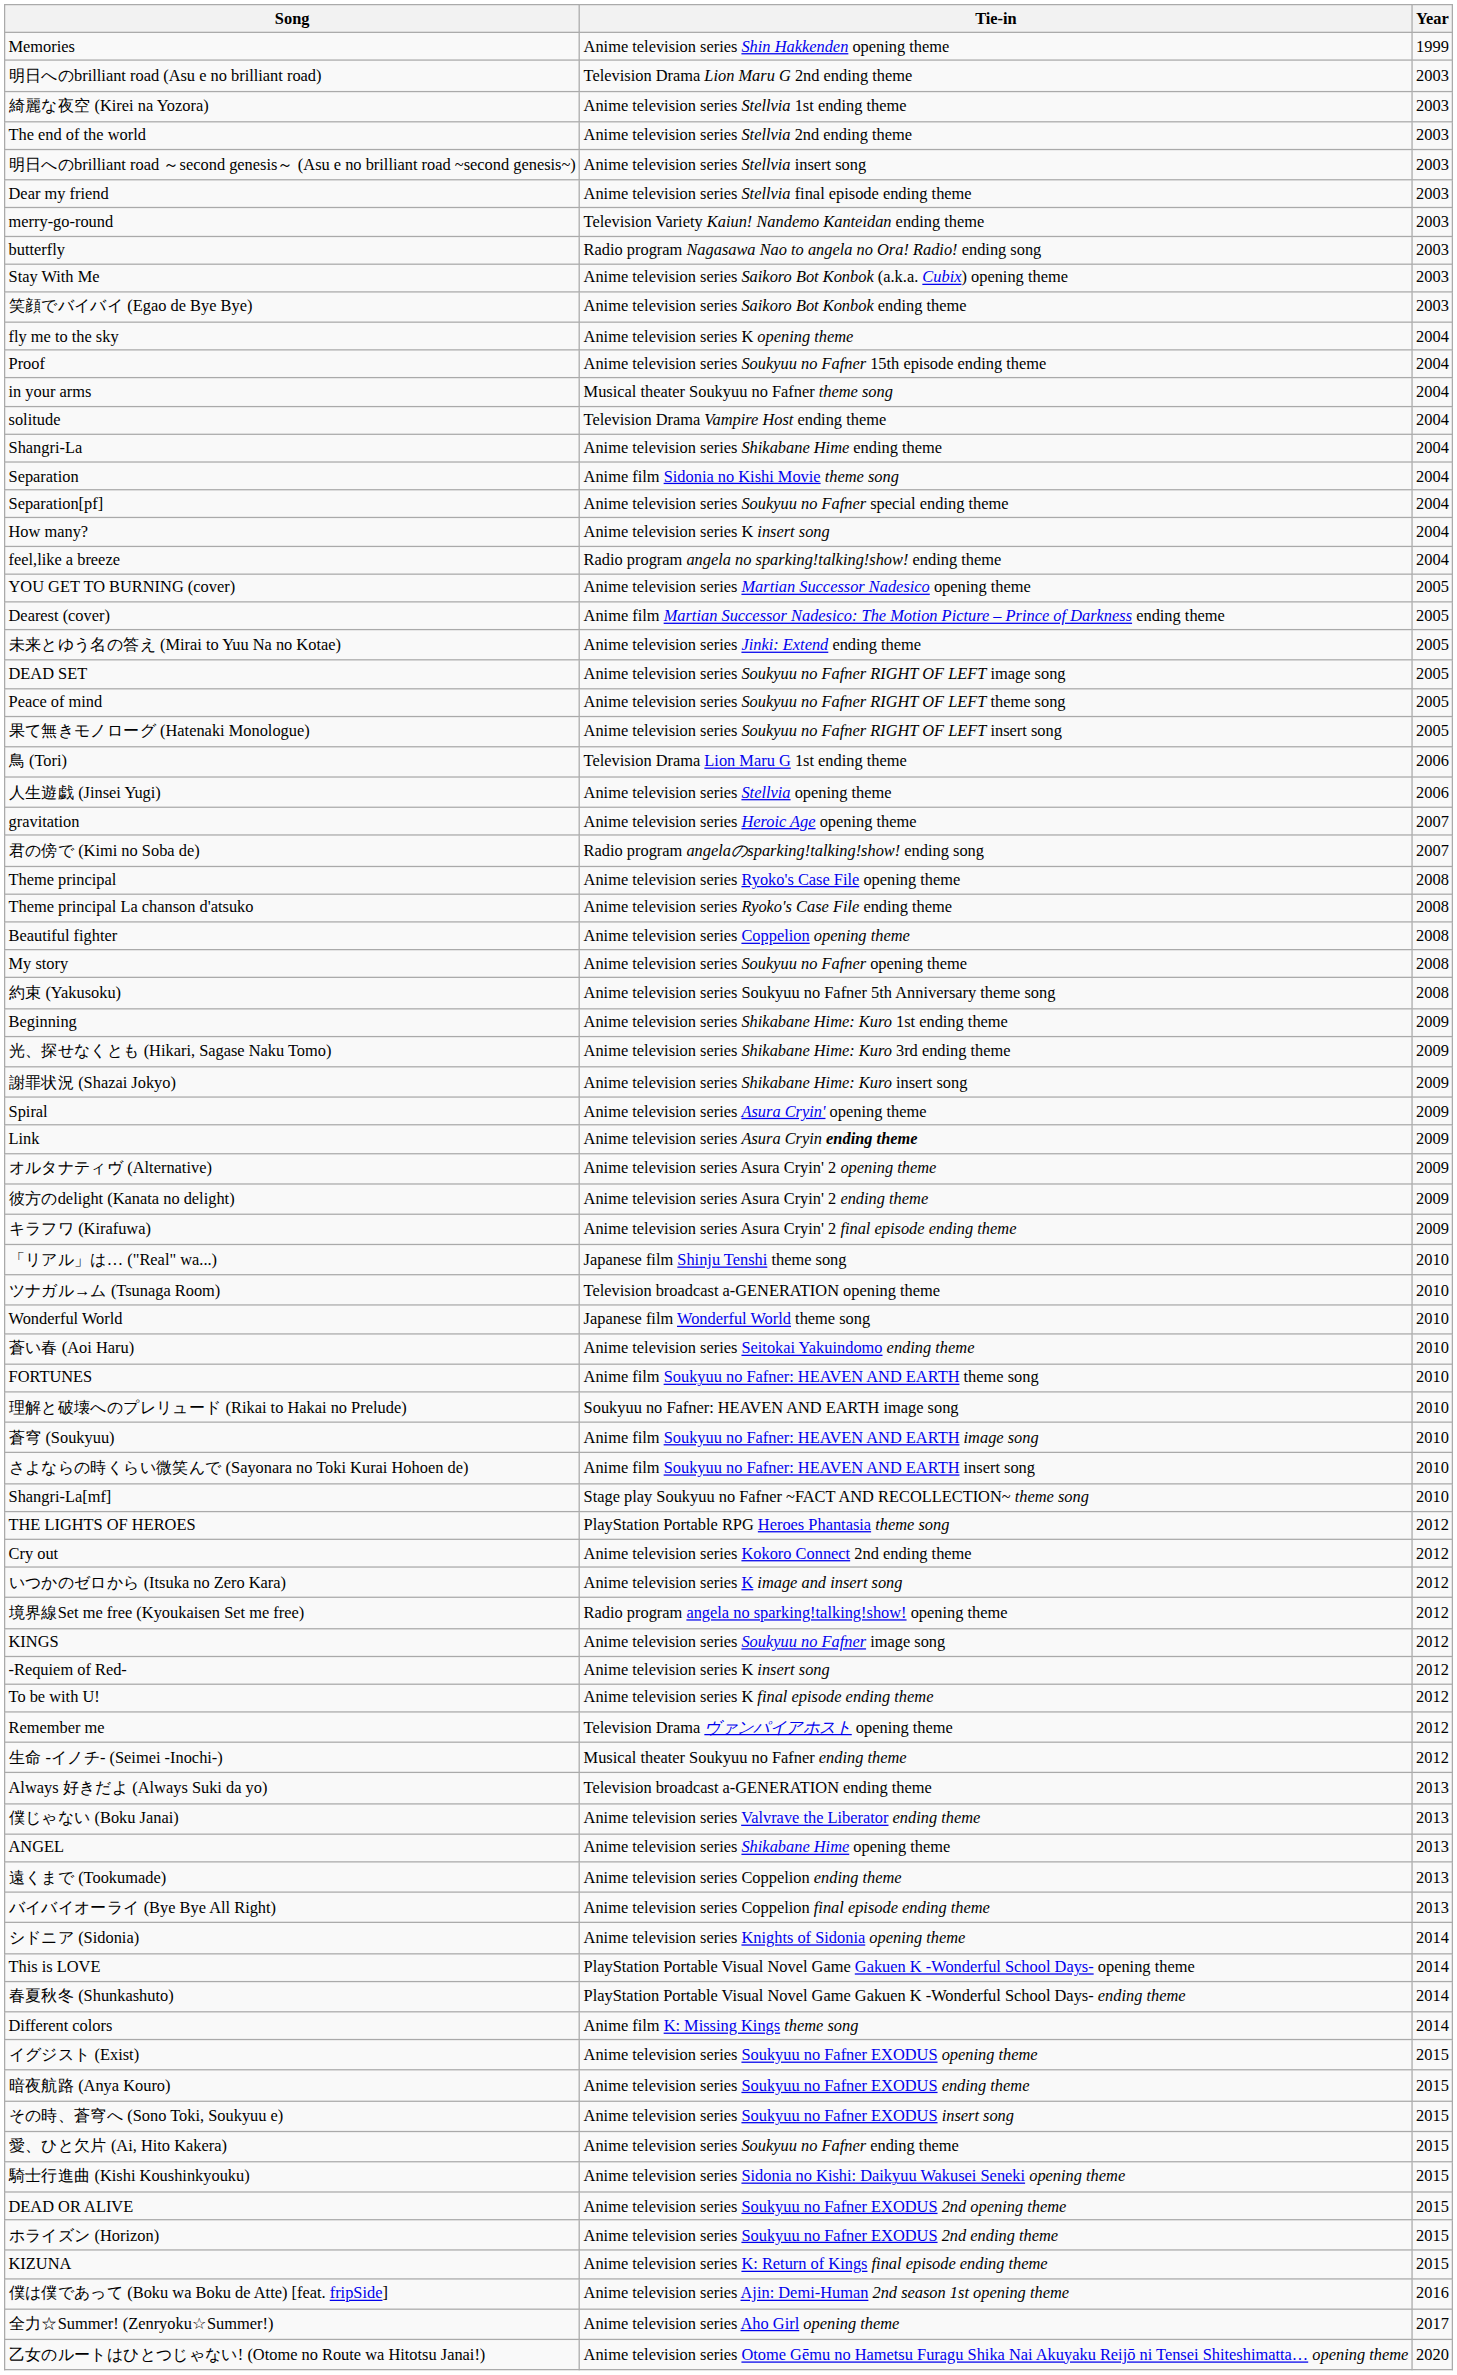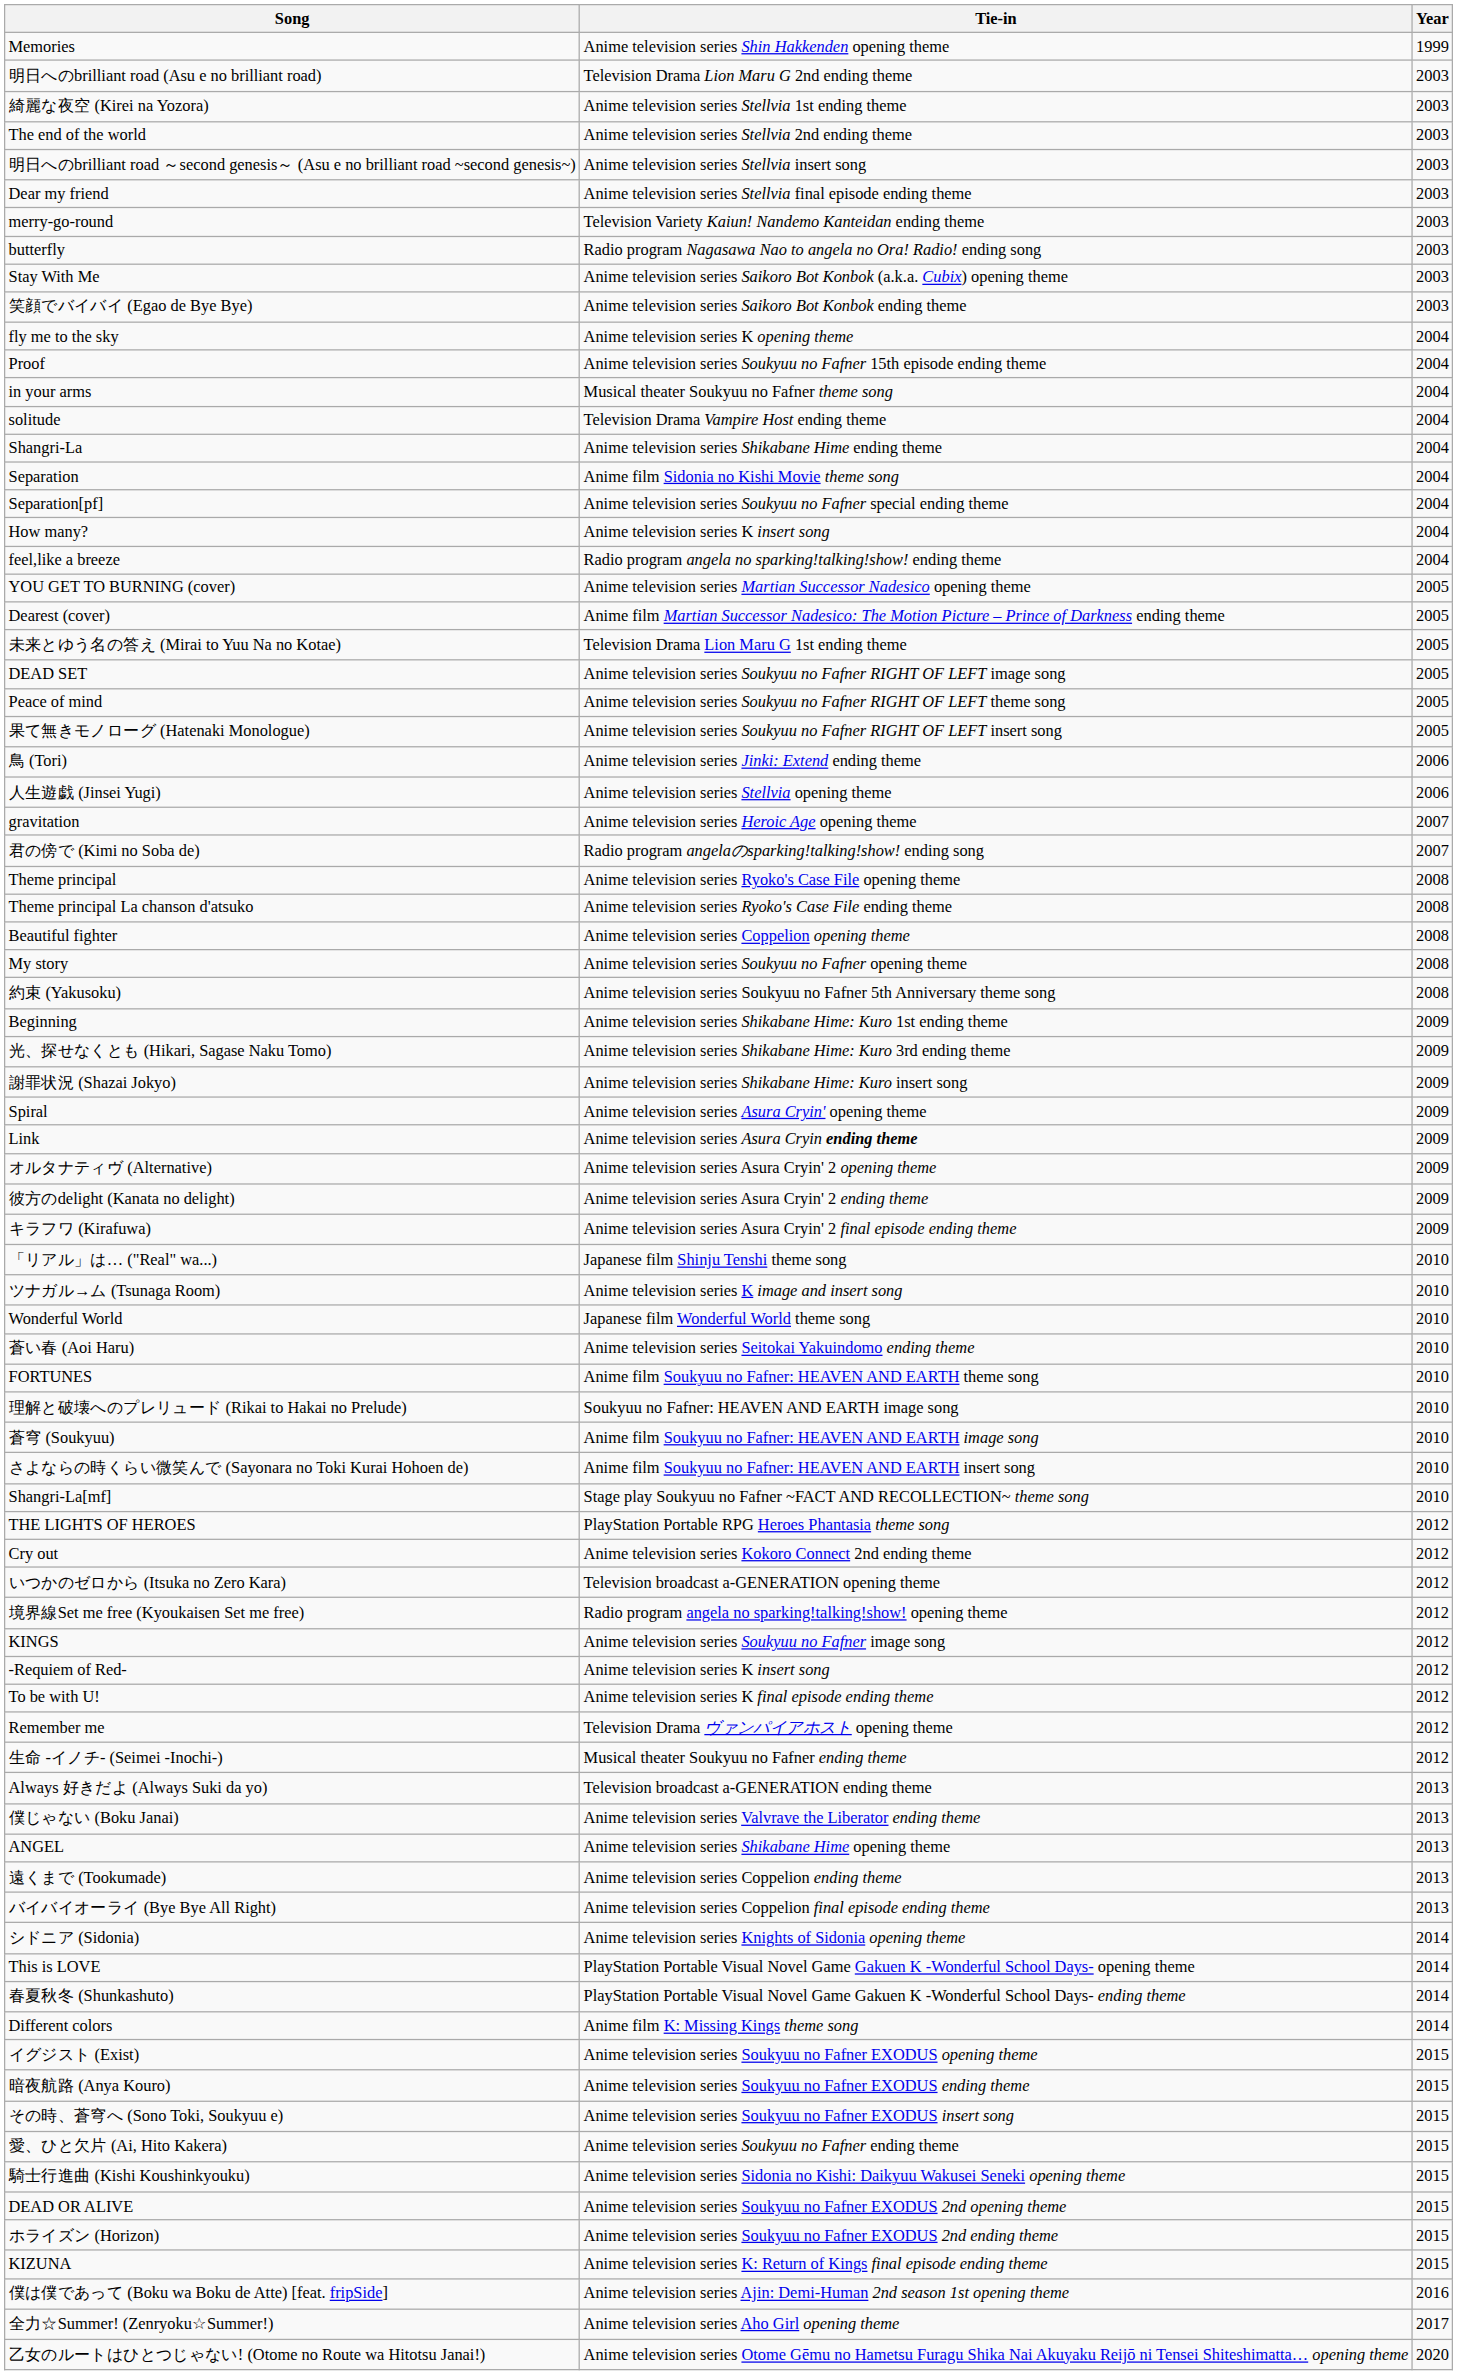(752, 644) Anime television series Jinki: Extend ending theme -> (745, 644) Television Drama Lion Maru G 1st ending theme
(745, 761) Television Drama Lion Maru G 1st ending theme -> (752, 761) Anime television series Jinki: Extend ending theme
(762, 1290) Television broadcast a-GENERATION opening theme -> (743, 1290) Anime television series K image and insert song
(743, 1582) Anime television series K image and insert song -> (762, 1582) Television broadcast a-GENERATION opening theme
